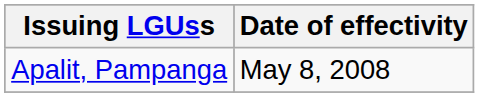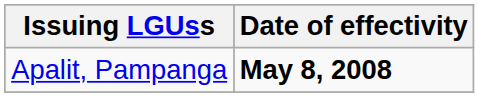(315, 69) normal -> (316, 69) bold
